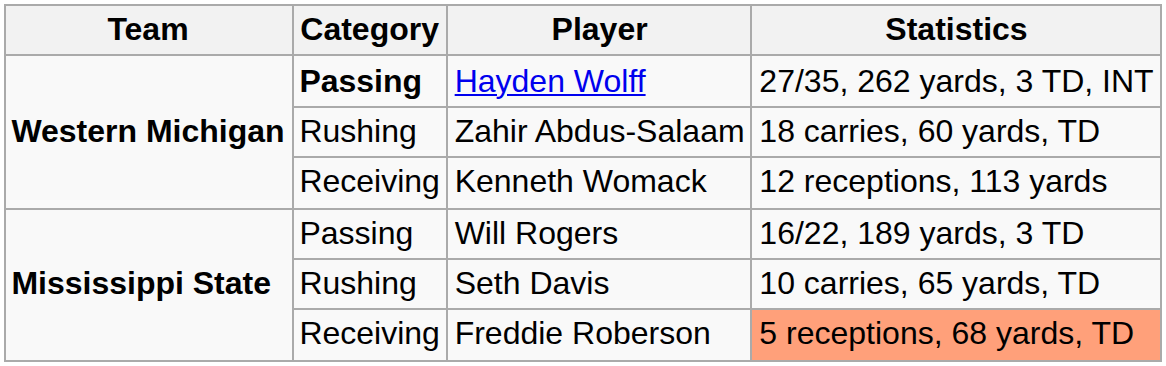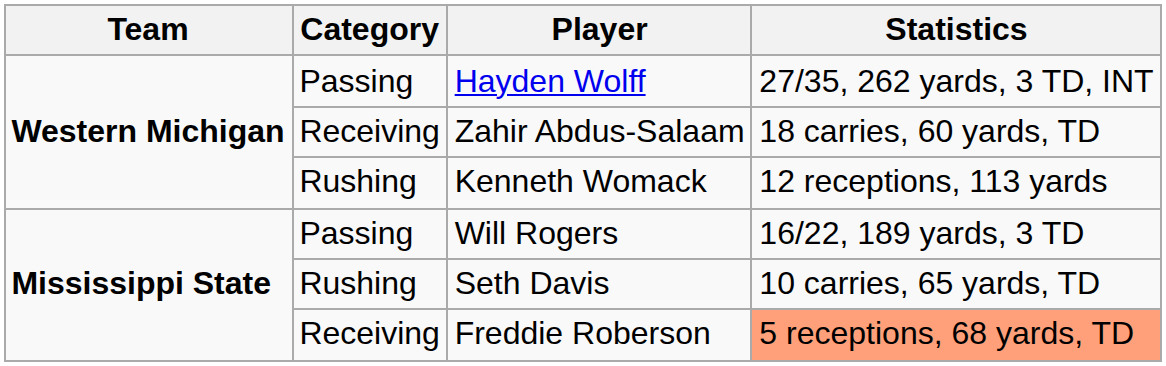(361, 80) bold -> (356, 80) normal
(358, 131) Rushing -> (370, 131) Receiving
(370, 182) Receiving -> (358, 182) Rushing
